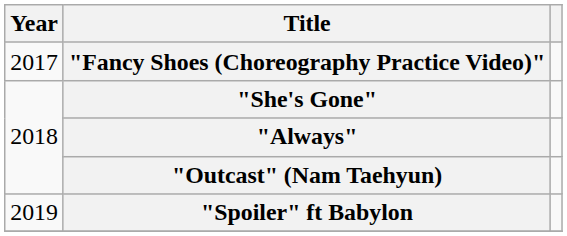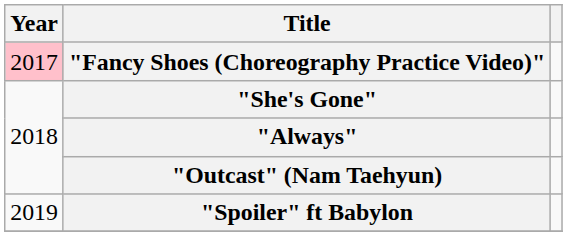(34, 61) no background -> (34, 61) pink background
